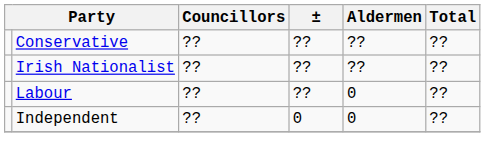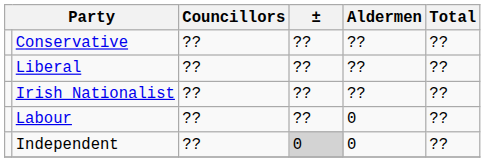+ row: (49, 68)
(297, 119) no background -> (297, 144) lightgrey background
